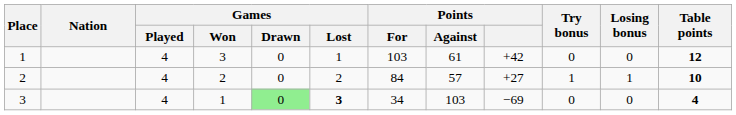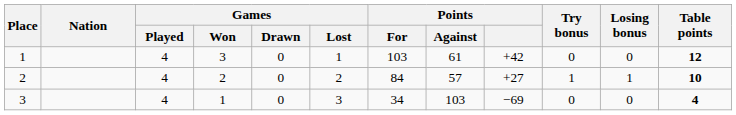(281, 99) lightgreen background -> (281, 99) no background
(339, 99) bold -> (339, 99) normal
